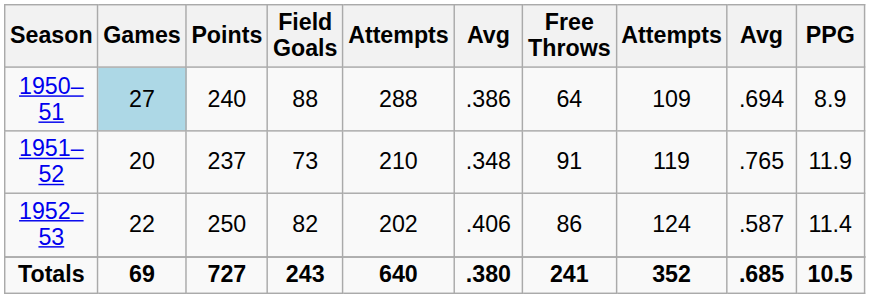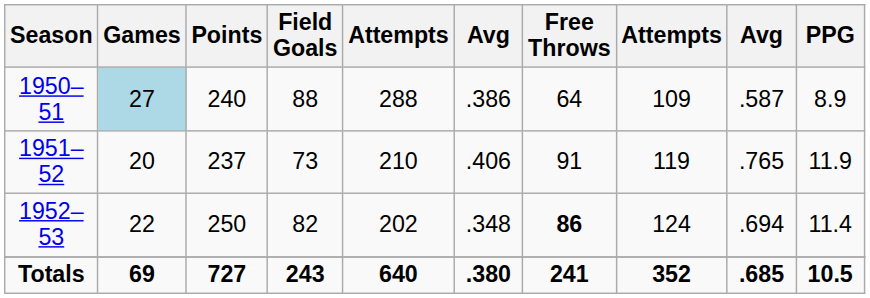(762, 98) .694 -> (762, 98) .587
(488, 161) .348 -> (488, 161) .406
(488, 224) .406 -> (488, 224) .348
(569, 224) normal -> (569, 224) bold
(762, 224) .587 -> (762, 224) .694
